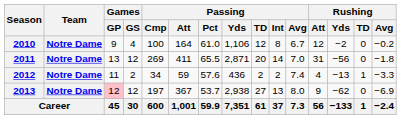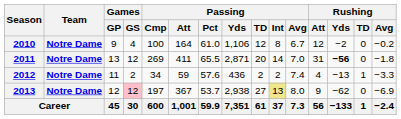(341, 59) normal -> (341, 59) bold
(114, 91) pink background -> (114, 91) no background
(133, 91) no background -> (133, 91) pink background
(278, 91) no background -> (278, 91) khaki background
